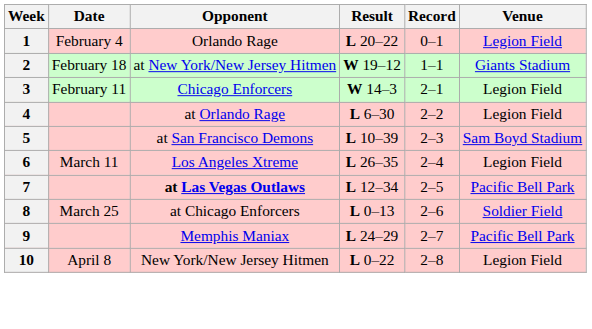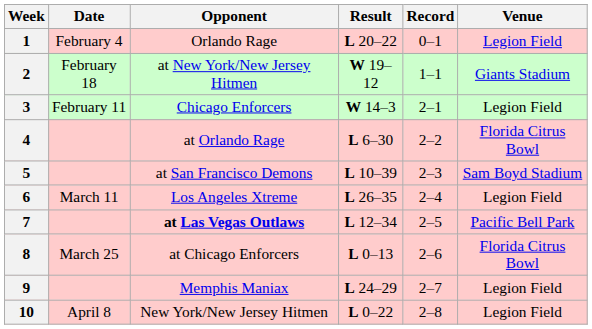(523, 114) Legion Field -> (522, 140) Florida Citrus Bowl
(523, 211) Soldier Field -> (522, 254) Florida Citrus Bowl
(523, 235) Pacific Bell Park -> (522, 287) Legion Field
